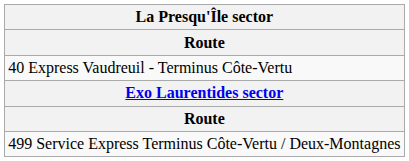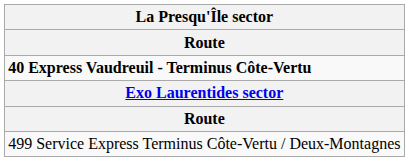(150, 67) normal -> (160, 67) bold
